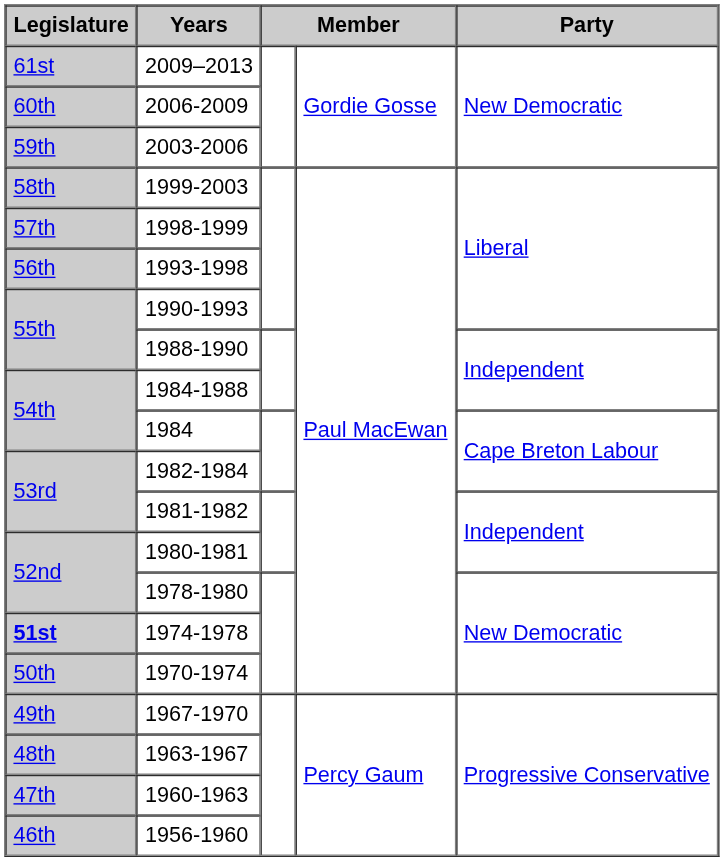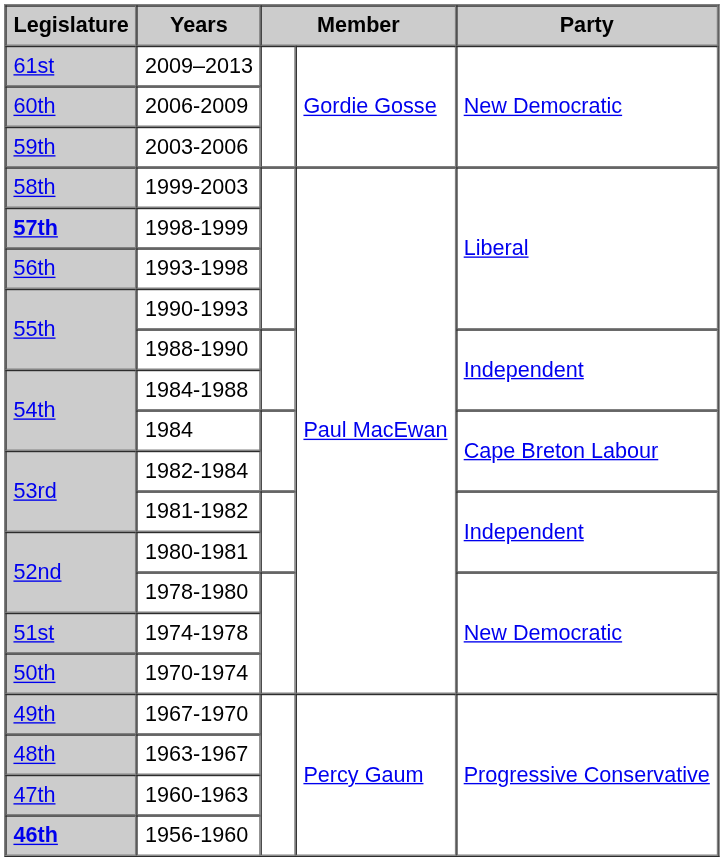(34, 227) normal -> (36, 227) bold
(35, 632) bold -> (34, 632) normal
(34, 835) normal -> (36, 835) bold
